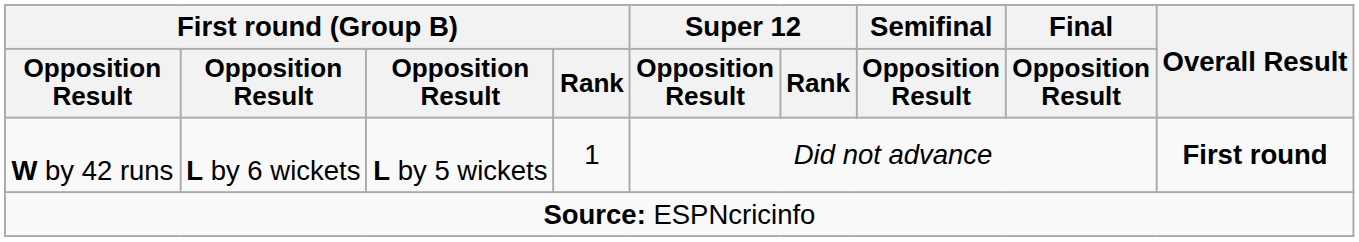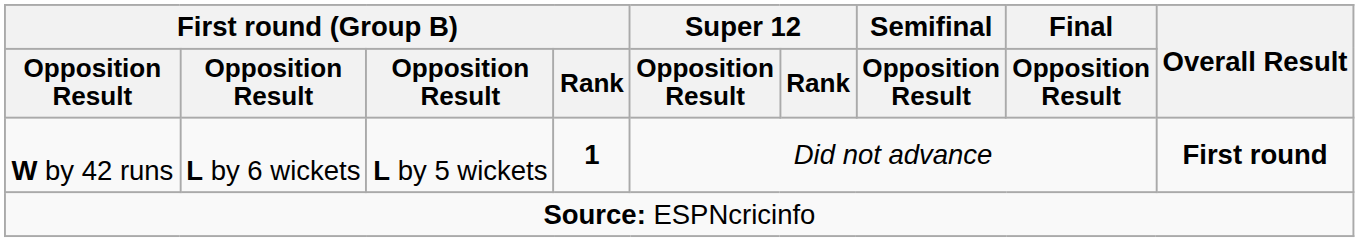(592, 155) normal -> (592, 155) bold
